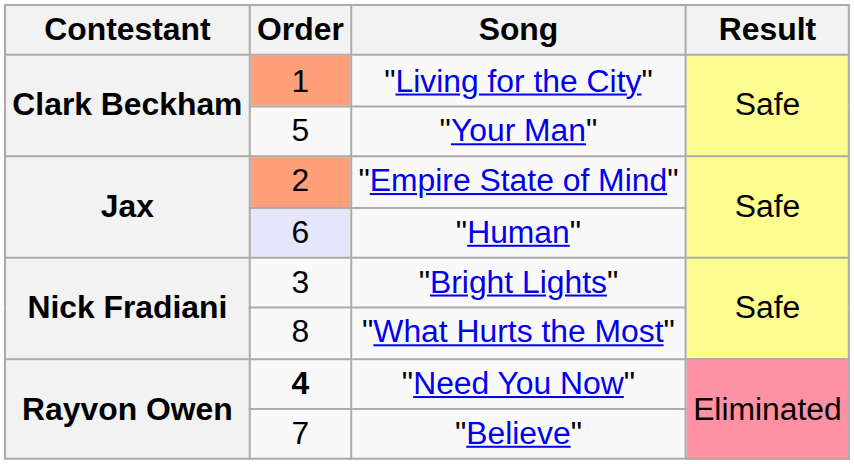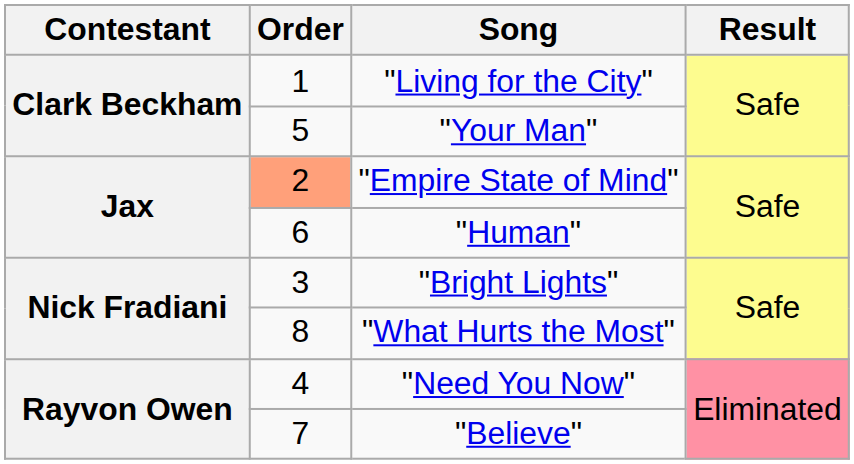(300, 80) lightsalmon background -> (300, 80) no background
(300, 231) lavender background -> (300, 231) no background
(300, 383) bold -> (300, 383) normal
